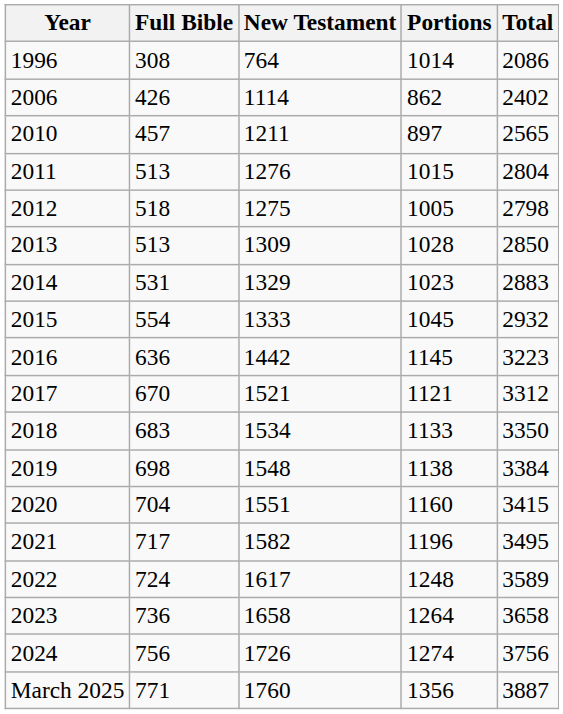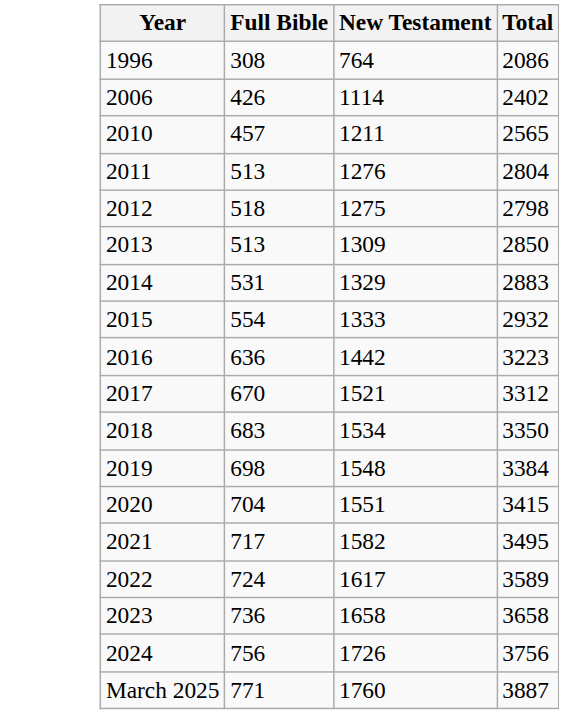- column: (449, 23)
